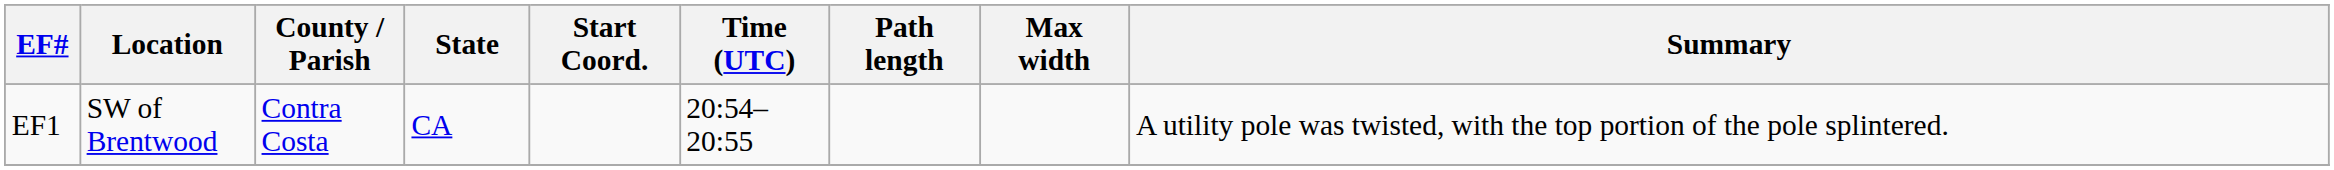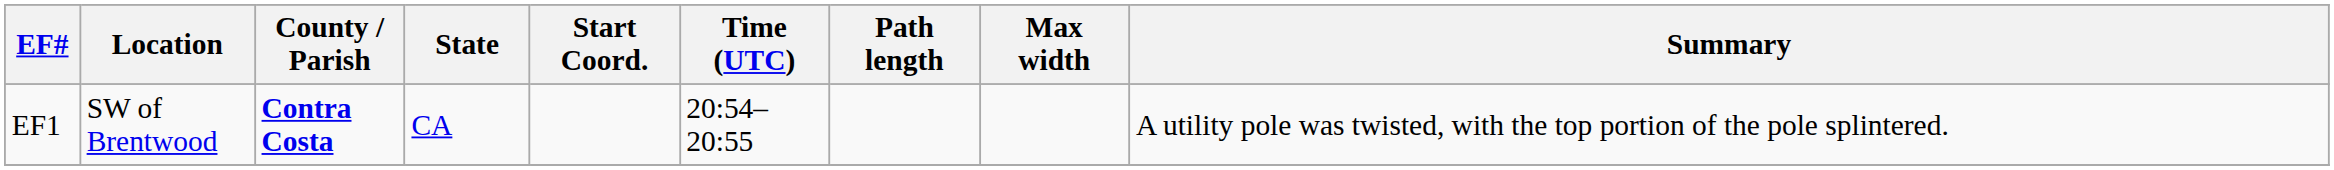(302, 124) normal -> (307, 124) bold
